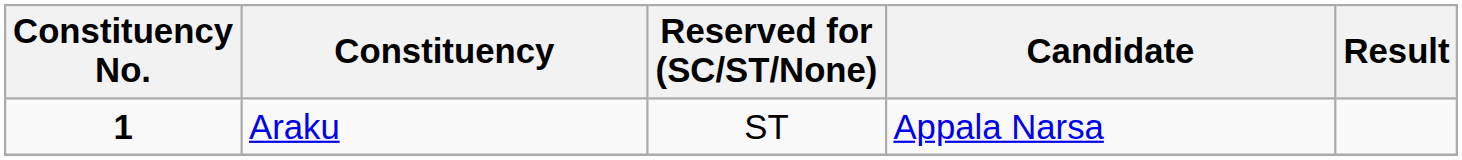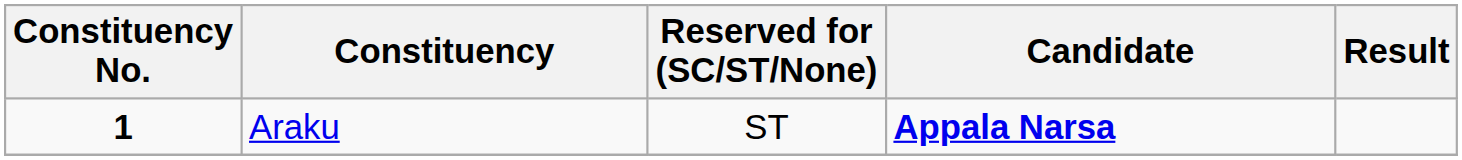(999, 126) normal -> (1004, 126) bold
